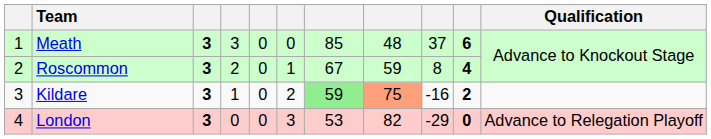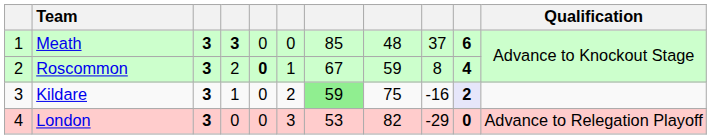(235, 43) normal -> (235, 43) bold
(263, 69) normal -> (263, 69) bold
(392, 95) lightsalmon background -> (392, 95) no background
(467, 95) no background -> (467, 95) lavender background
